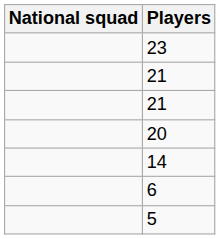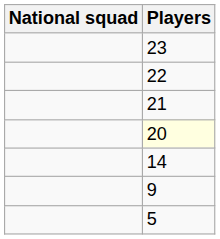(157, 76) 21 -> (157, 76) 22
(157, 133) no background -> (157, 133) lightyellow background
(152, 190) 6 -> (152, 190) 9
